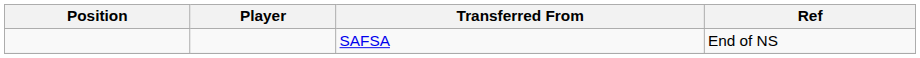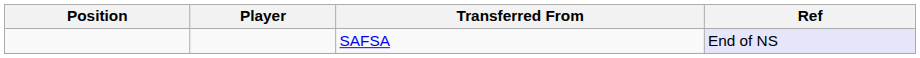(743, 41) no background -> (743, 41) lavender background
